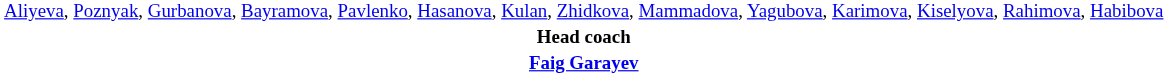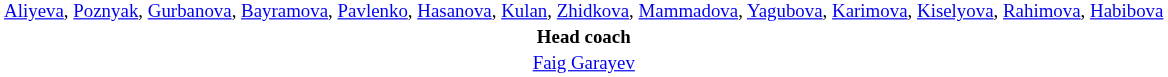(584, 62) bold -> (584, 62) normal
